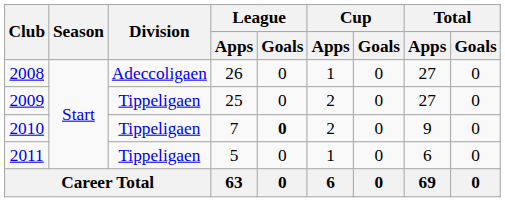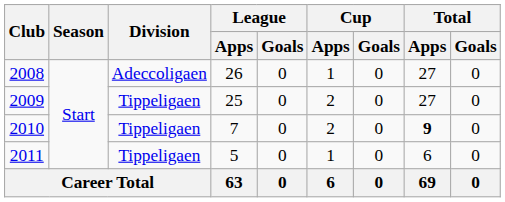(282, 127) bold -> (282, 127) normal
(427, 127) normal -> (427, 127) bold
